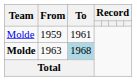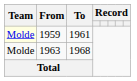(21, 34) no background -> (21, 34) lightyellow background
(21, 51) bold -> (21, 51) normal
(81, 51) lightblue background -> (80, 51) no background
